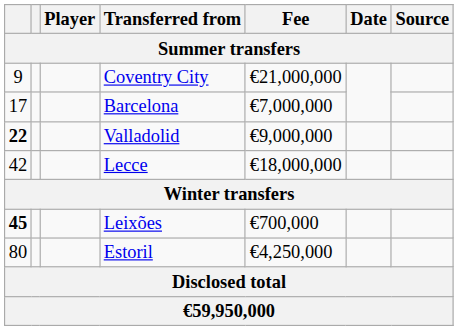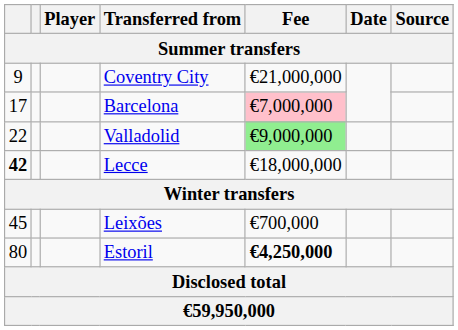(291, 106) no background -> (291, 106) pink background
(18, 135) bold -> (18, 135) normal
(291, 135) no background -> (291, 135) lightgreen background
(18, 164) normal -> (18, 164) bold
(18, 223) bold -> (18, 223) normal
(291, 252) normal -> (291, 252) bold
